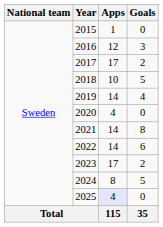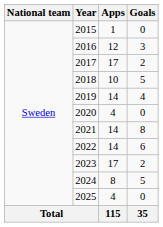(113, 197) lavender background -> (113, 197) no background
